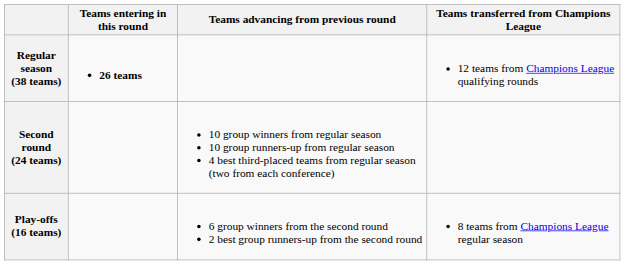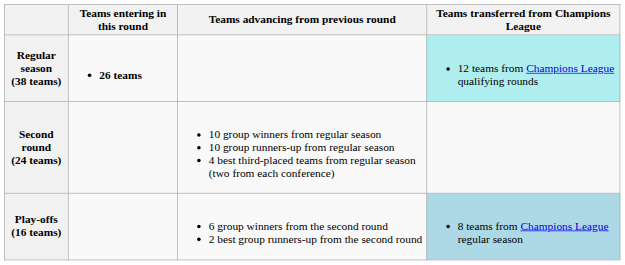(523, 75) no background -> (523, 75) paleturquoise background
(523, 233) no background -> (523, 233) lightblue background
